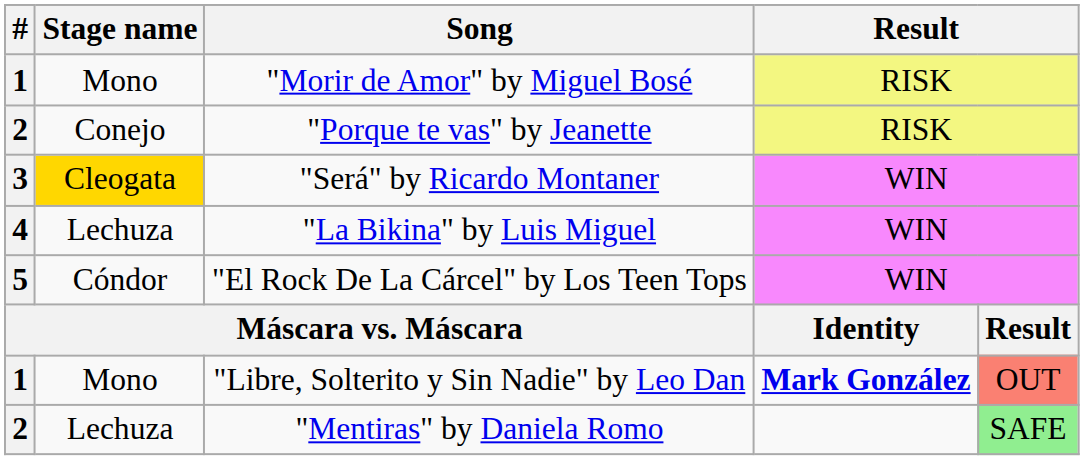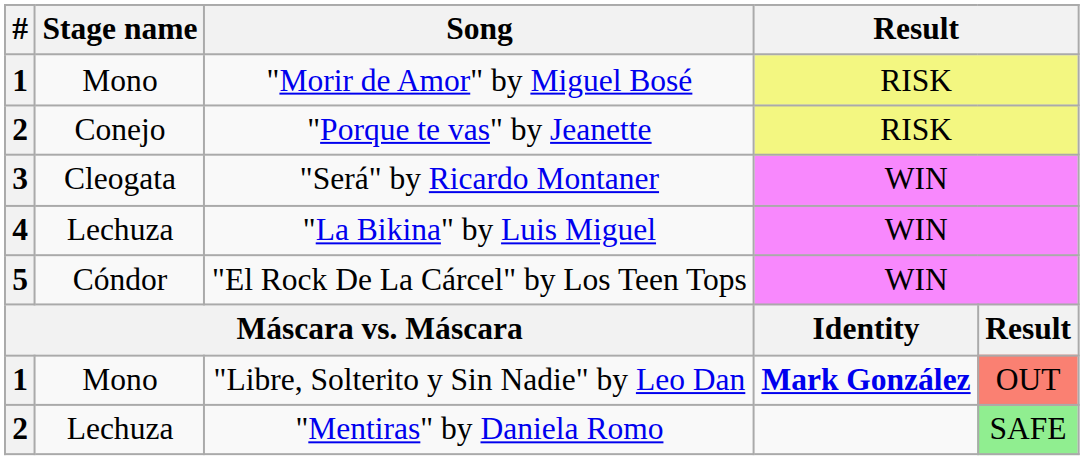(120, 179) gold background -> (120, 179) no background
